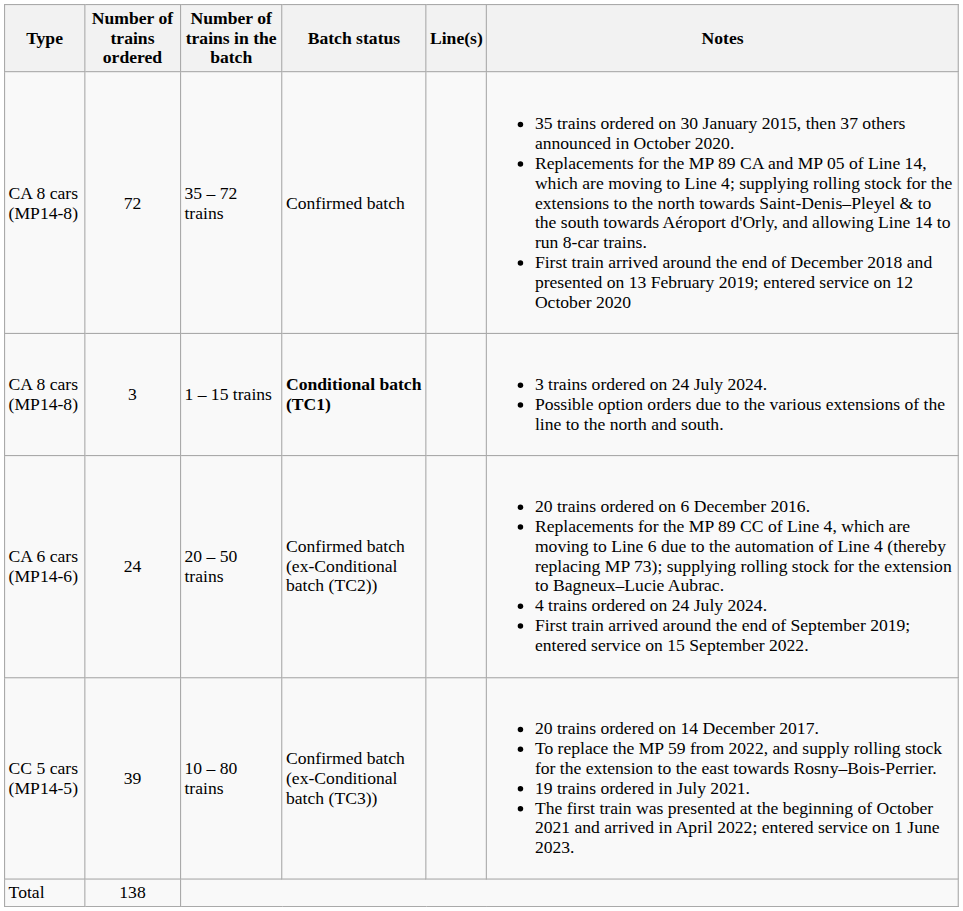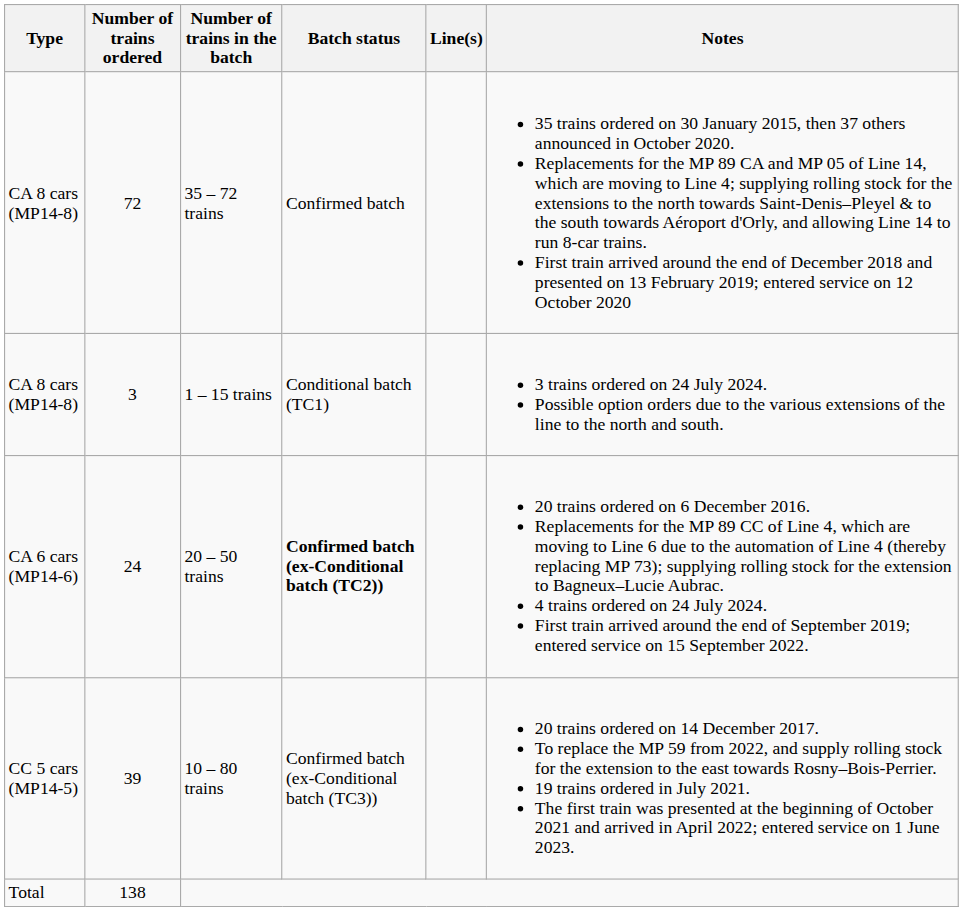(354, 394) bold -> (349, 394) normal
(345, 566) normal -> (350, 566) bold
